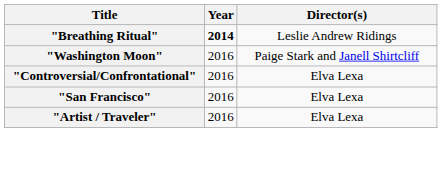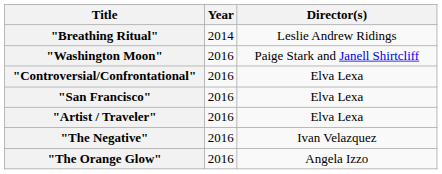(221, 35) bold -> (221, 35) normal
+ row: (105, 138)
+ row: (105, 158)
